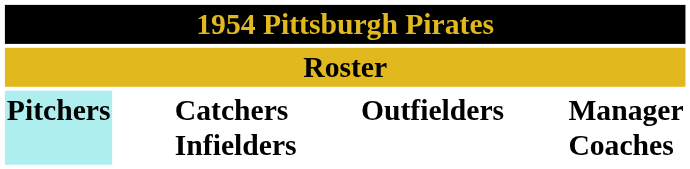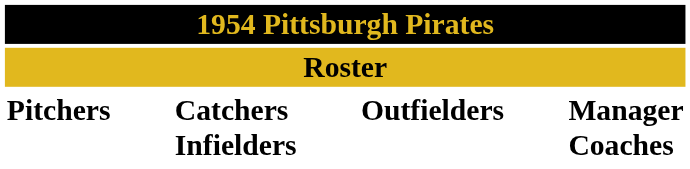(59, 109) paleturquoise background -> (59, 109) no background
